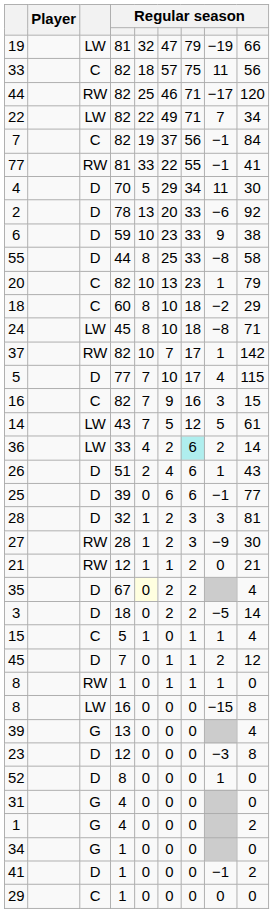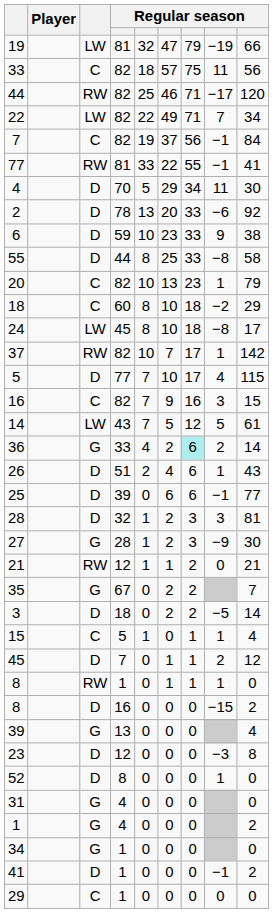(252, 329) 71 -> (252, 329) 17
(95, 447) LW -> (95, 447) G
(95, 542) RW -> (95, 542) G
(95, 589) D -> (95, 589) G
(146, 589) lightyellow background -> (146, 589) no background
(252, 589) 4 -> (252, 589) 7
(95, 707) LW -> (95, 707) D
(252, 707) 8 -> (252, 707) 2
